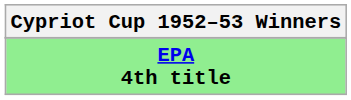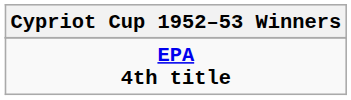(176, 66) lightgreen background -> (176, 66) no background
